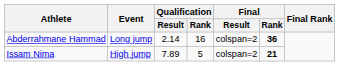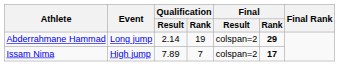(200, 40) 16 -> (200, 40) 19
(272, 40) 36 -> (272, 40) 29
(200, 54) 5 -> (200, 54) 7
(272, 54) 21 -> (272, 54) 17
